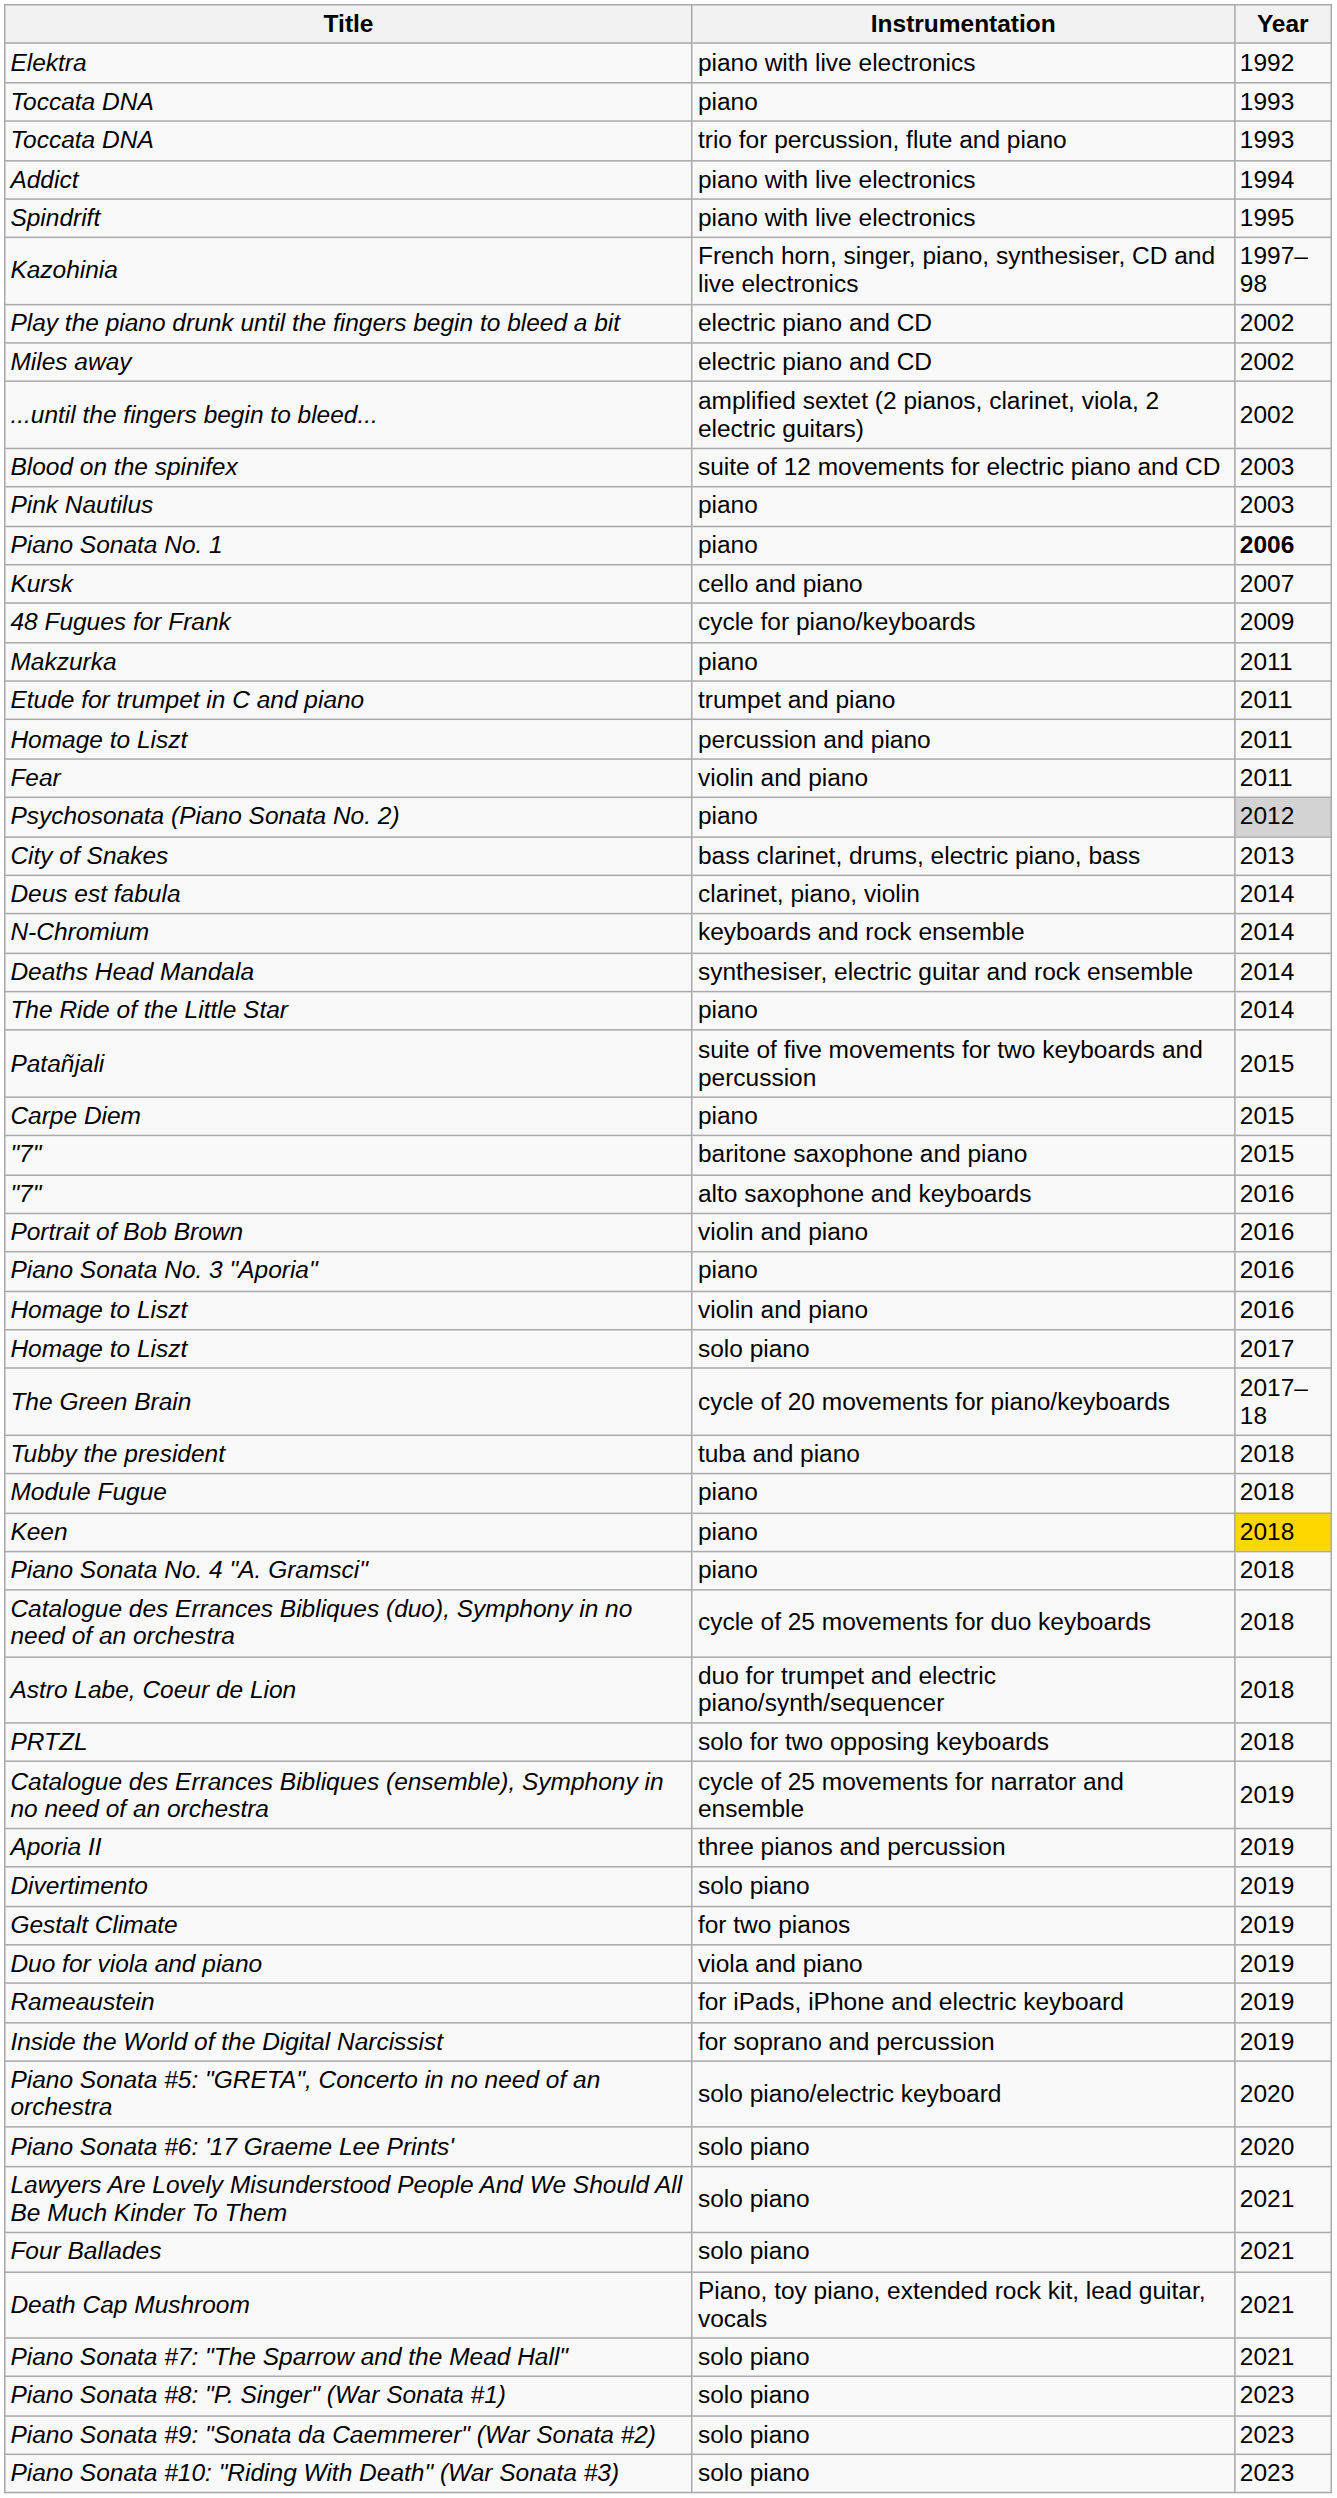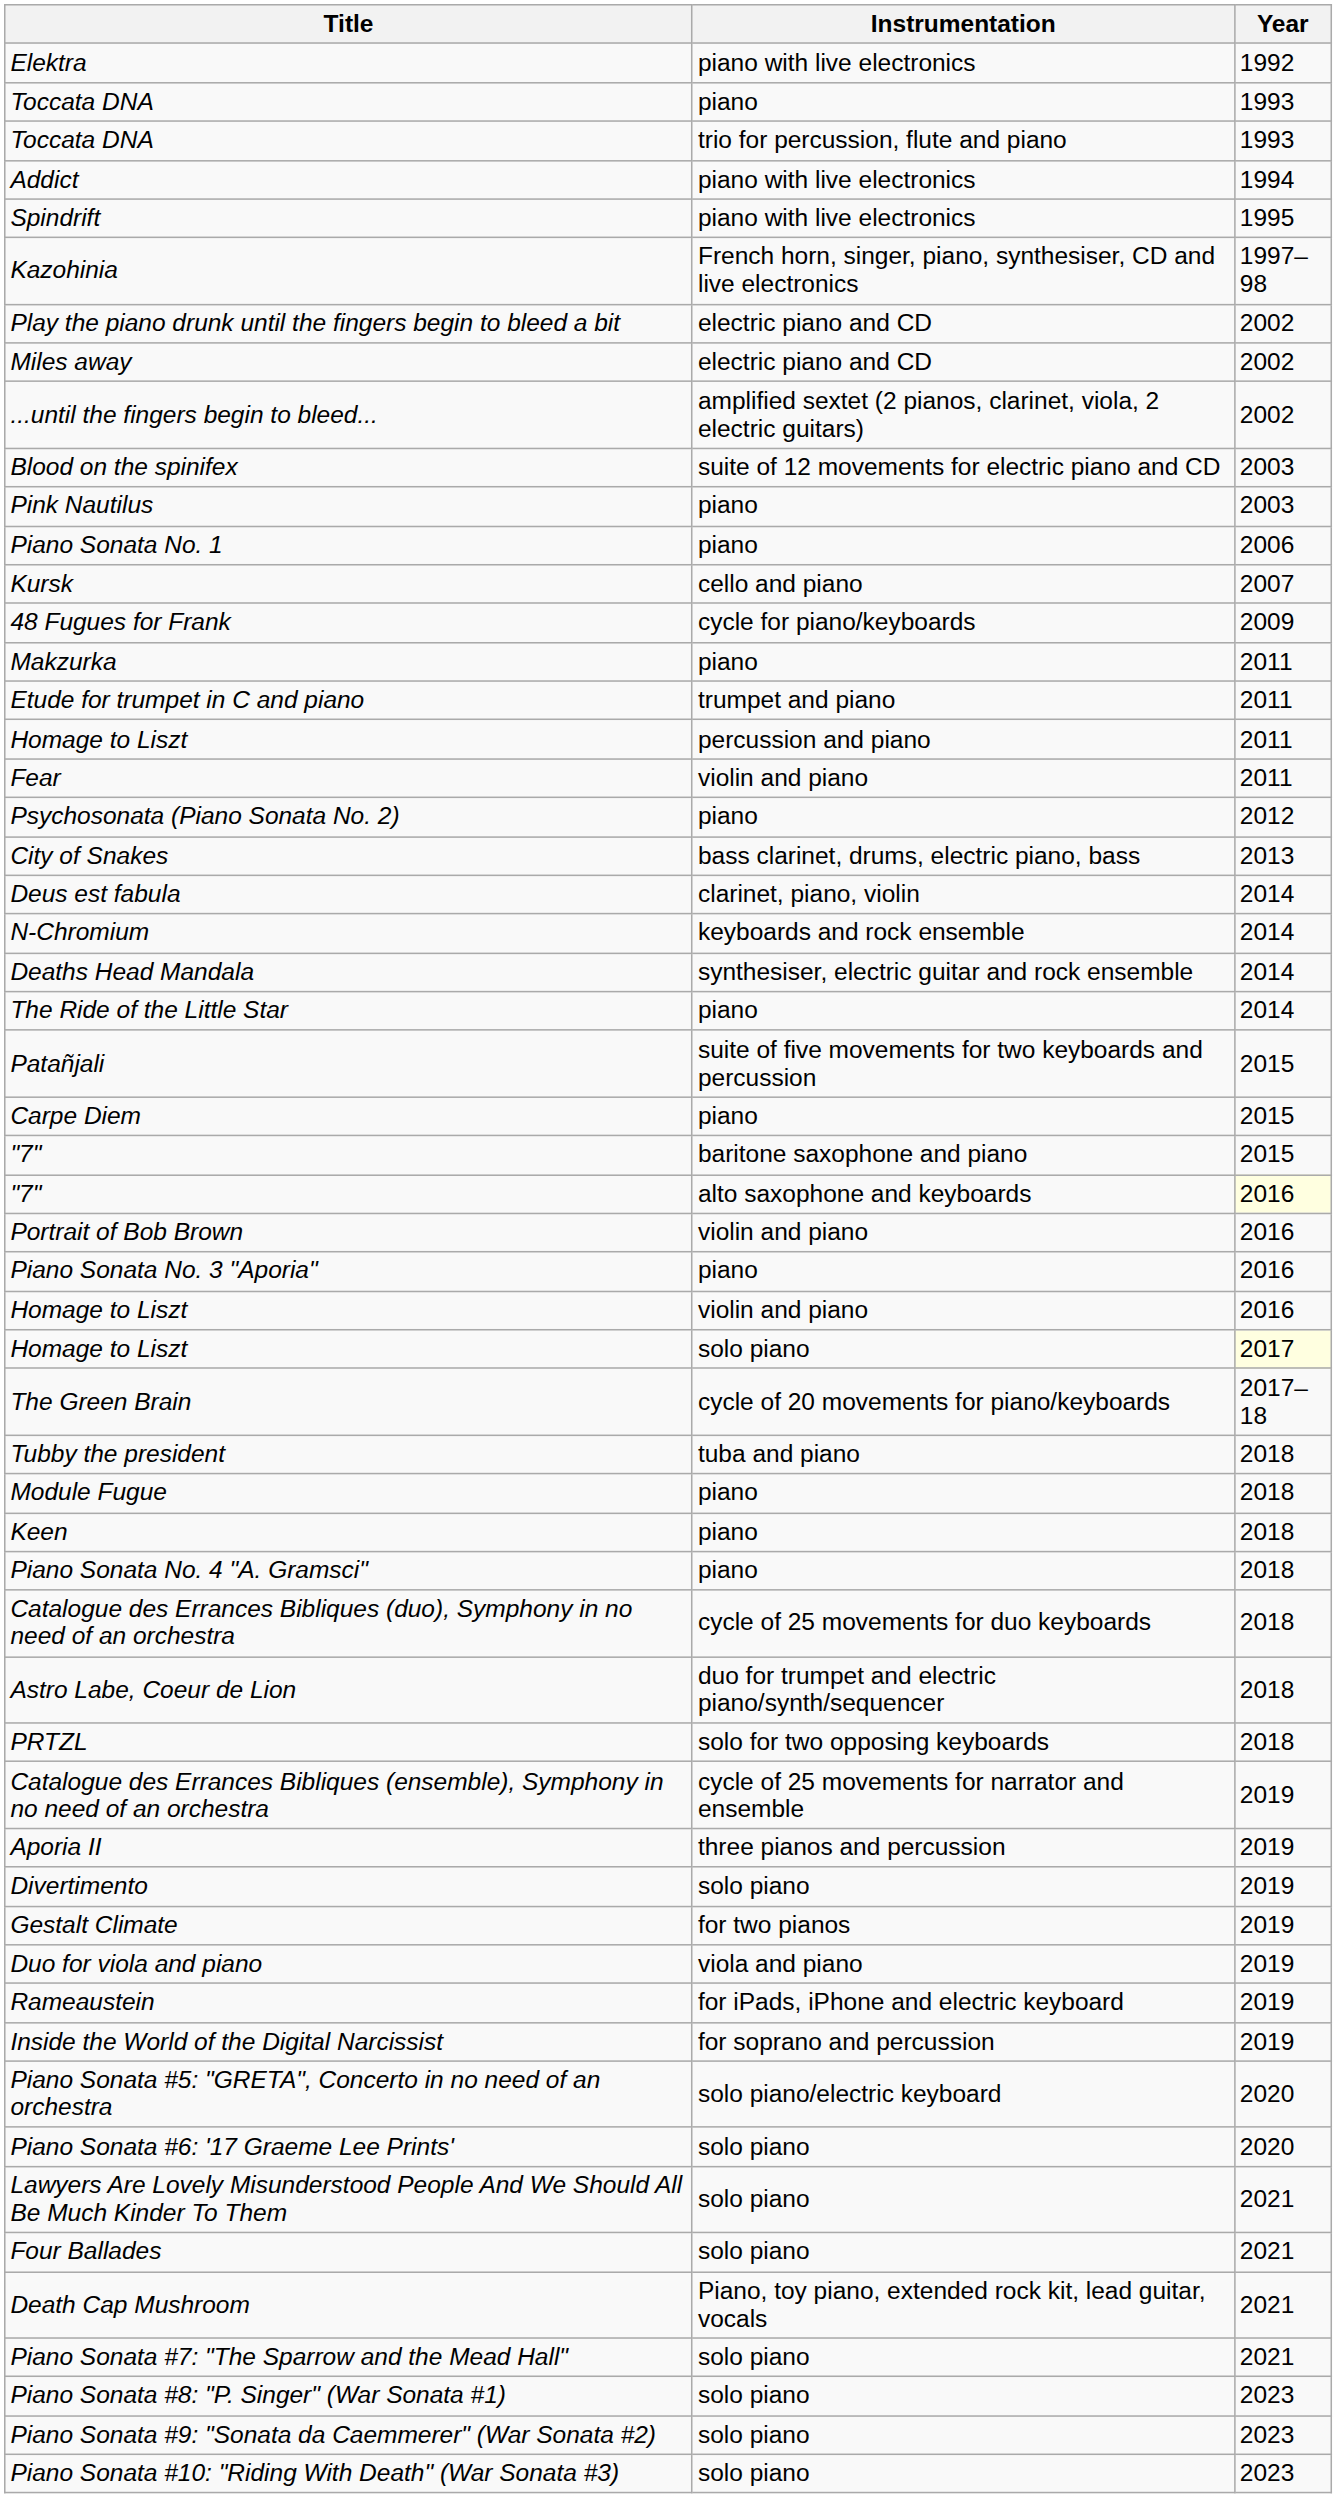(1267, 544) bold -> (1267, 544) normal
(1267, 816) lightgrey background -> (1267, 816) no background
(1267, 1193) no background -> (1267, 1193) lightyellow background
(1267, 1348) no background -> (1267, 1348) lightyellow background
(1267, 1531) gold background -> (1267, 1531) no background
